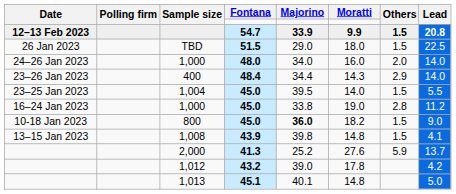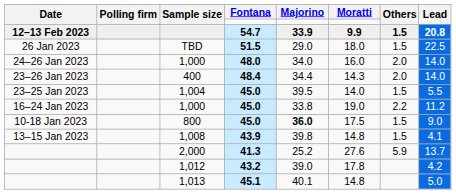(400, 76) 2.9 -> (400, 76) 2.0
(400, 106) 2.8 -> (400, 106) 2.2
(354, 121) 18.2 -> (354, 121) 17.5
